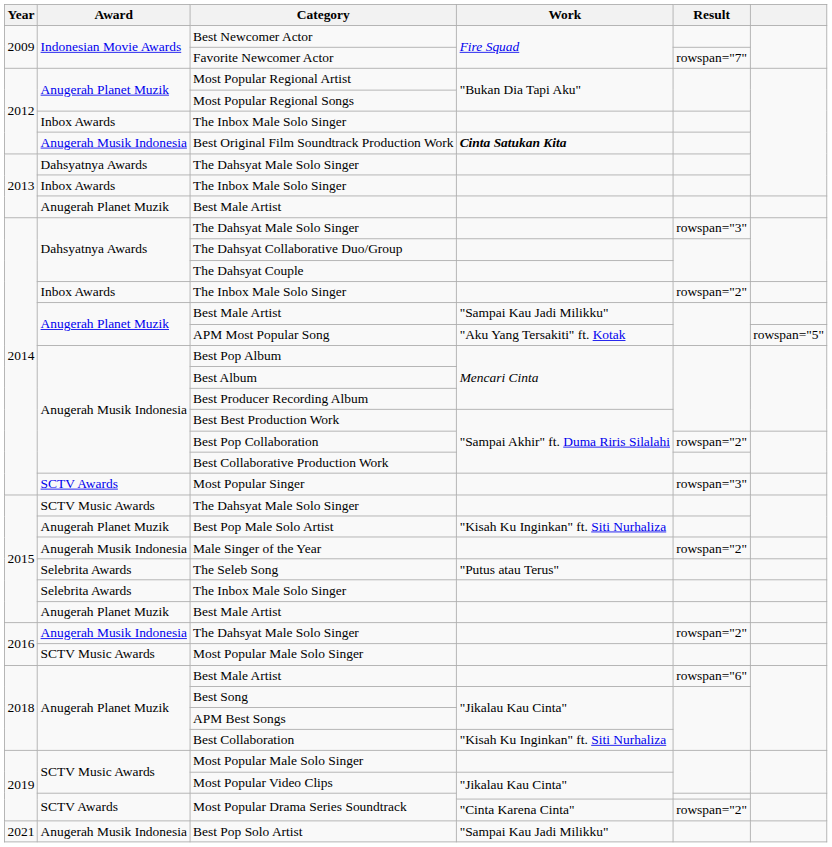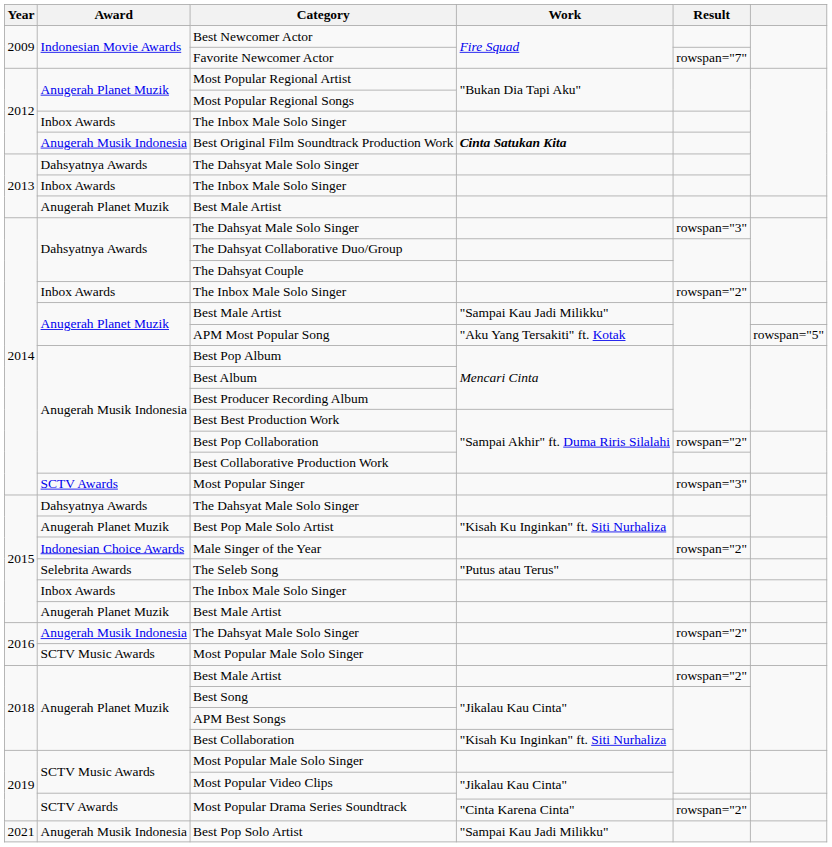(98, 505) SCTV Music Awards -> (94, 505) Dahsyatnya Awards
(114, 548) Anugerah Musik Indonesia -> (112, 548) Indonesian Choice Awards
(86, 590) Selebrita Awards -> (78, 590) Inbox Awards
(712, 675) rowspan="6" -> (712, 675) rowspan="2"
